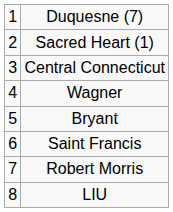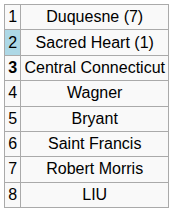(13, 42) no background -> (13, 42) lightblue background
(13, 67) normal -> (13, 67) bold
